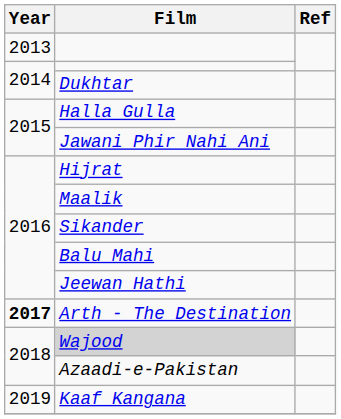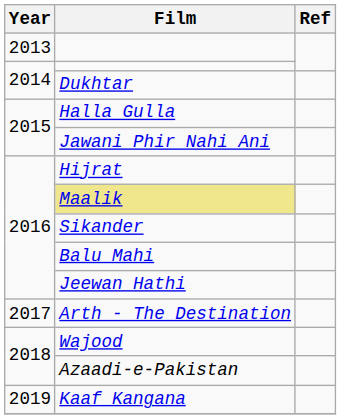(91, 199) no background -> (91, 199) khaki background
(30, 313) bold -> (30, 313) normal
(91, 342) lightgrey background -> (91, 342) no background
